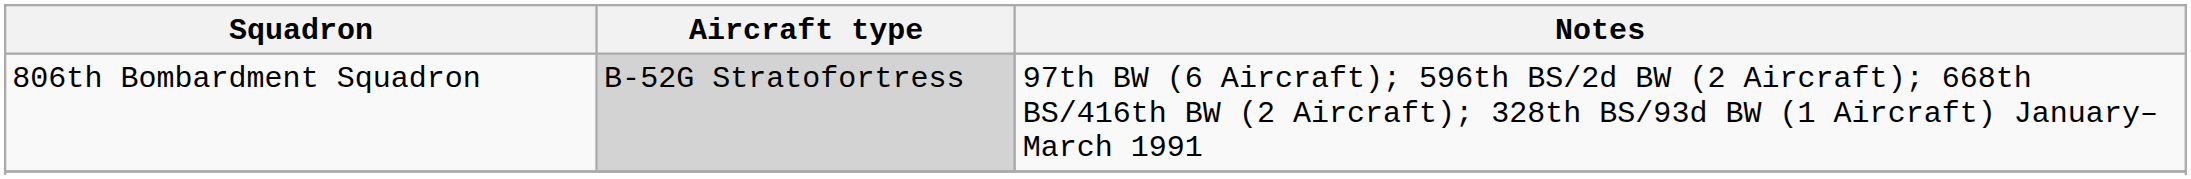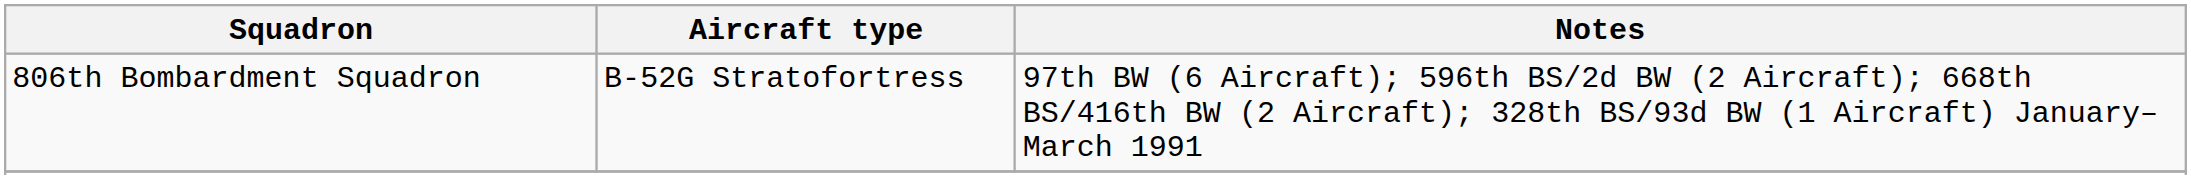(784, 79) lightgrey background -> (784, 79) no background
